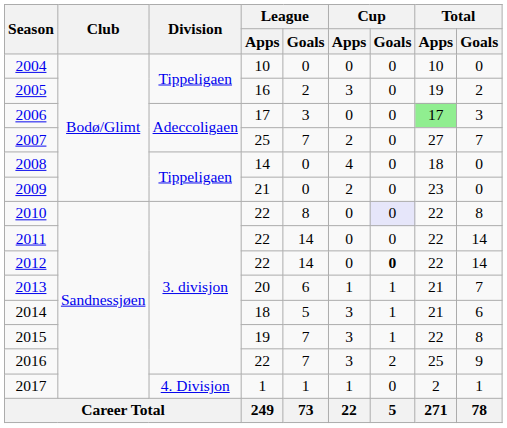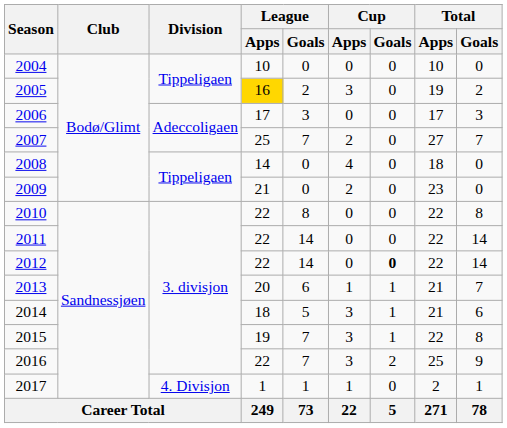(262, 90) no background -> (262, 90) gold background
(436, 115) lightgreen background -> (436, 115) no background
(392, 213) lavender background -> (392, 213) no background
